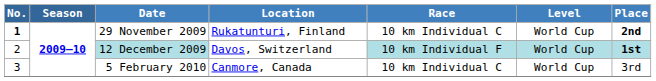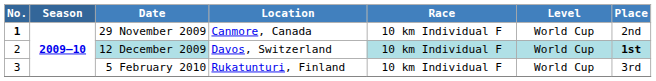(278, 32) Rukatunturi, Finland -> (262, 32) Canmore, Canada
(442, 32) 10 km Individual C -> (442, 32) 10 km Individual F
(631, 32) bold -> (631, 32) normal
(262, 68) Canmore, Canada -> (278, 68) Rukatunturi, Finland
(442, 68) 10 km Individual C -> (442, 68) 10 km Individual F
